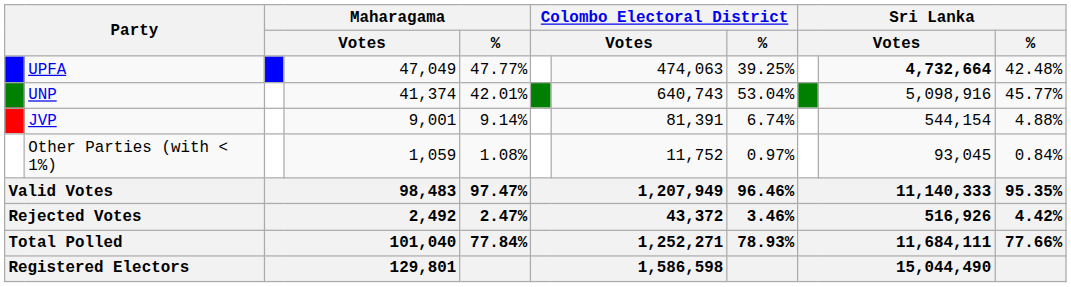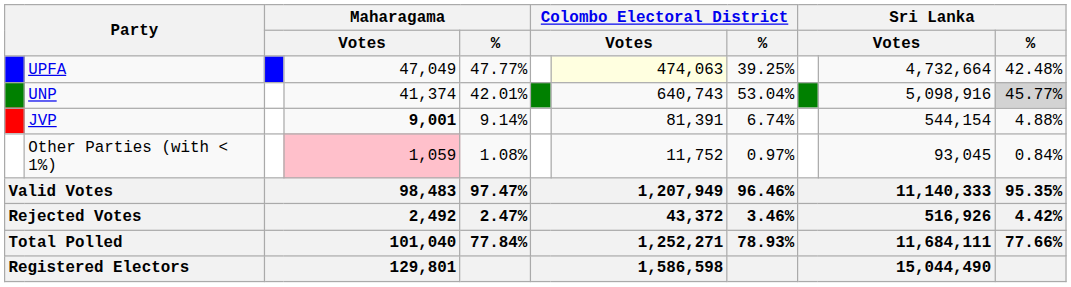(690, 69) no background -> (690, 69) lightyellow background
(948, 69) bold -> (948, 69) normal
(1034, 95) no background -> (1034, 95) lightgrey background
(432, 121) normal -> (432, 121) bold
(432, 156) no background -> (432, 156) pink background
